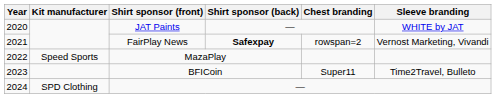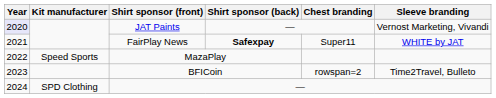(17, 27) no background -> (17, 27) lavender background
(433, 27) WHITE by JAT -> (433, 27) Vernost Marketing, Vivandi
(338, 42) rowspan=2 -> (338, 42) Super11
(433, 42) Vernost Marketing, Vivandi -> (433, 42) WHITE by JAT
(338, 72) Super11 -> (338, 72) rowspan=2
